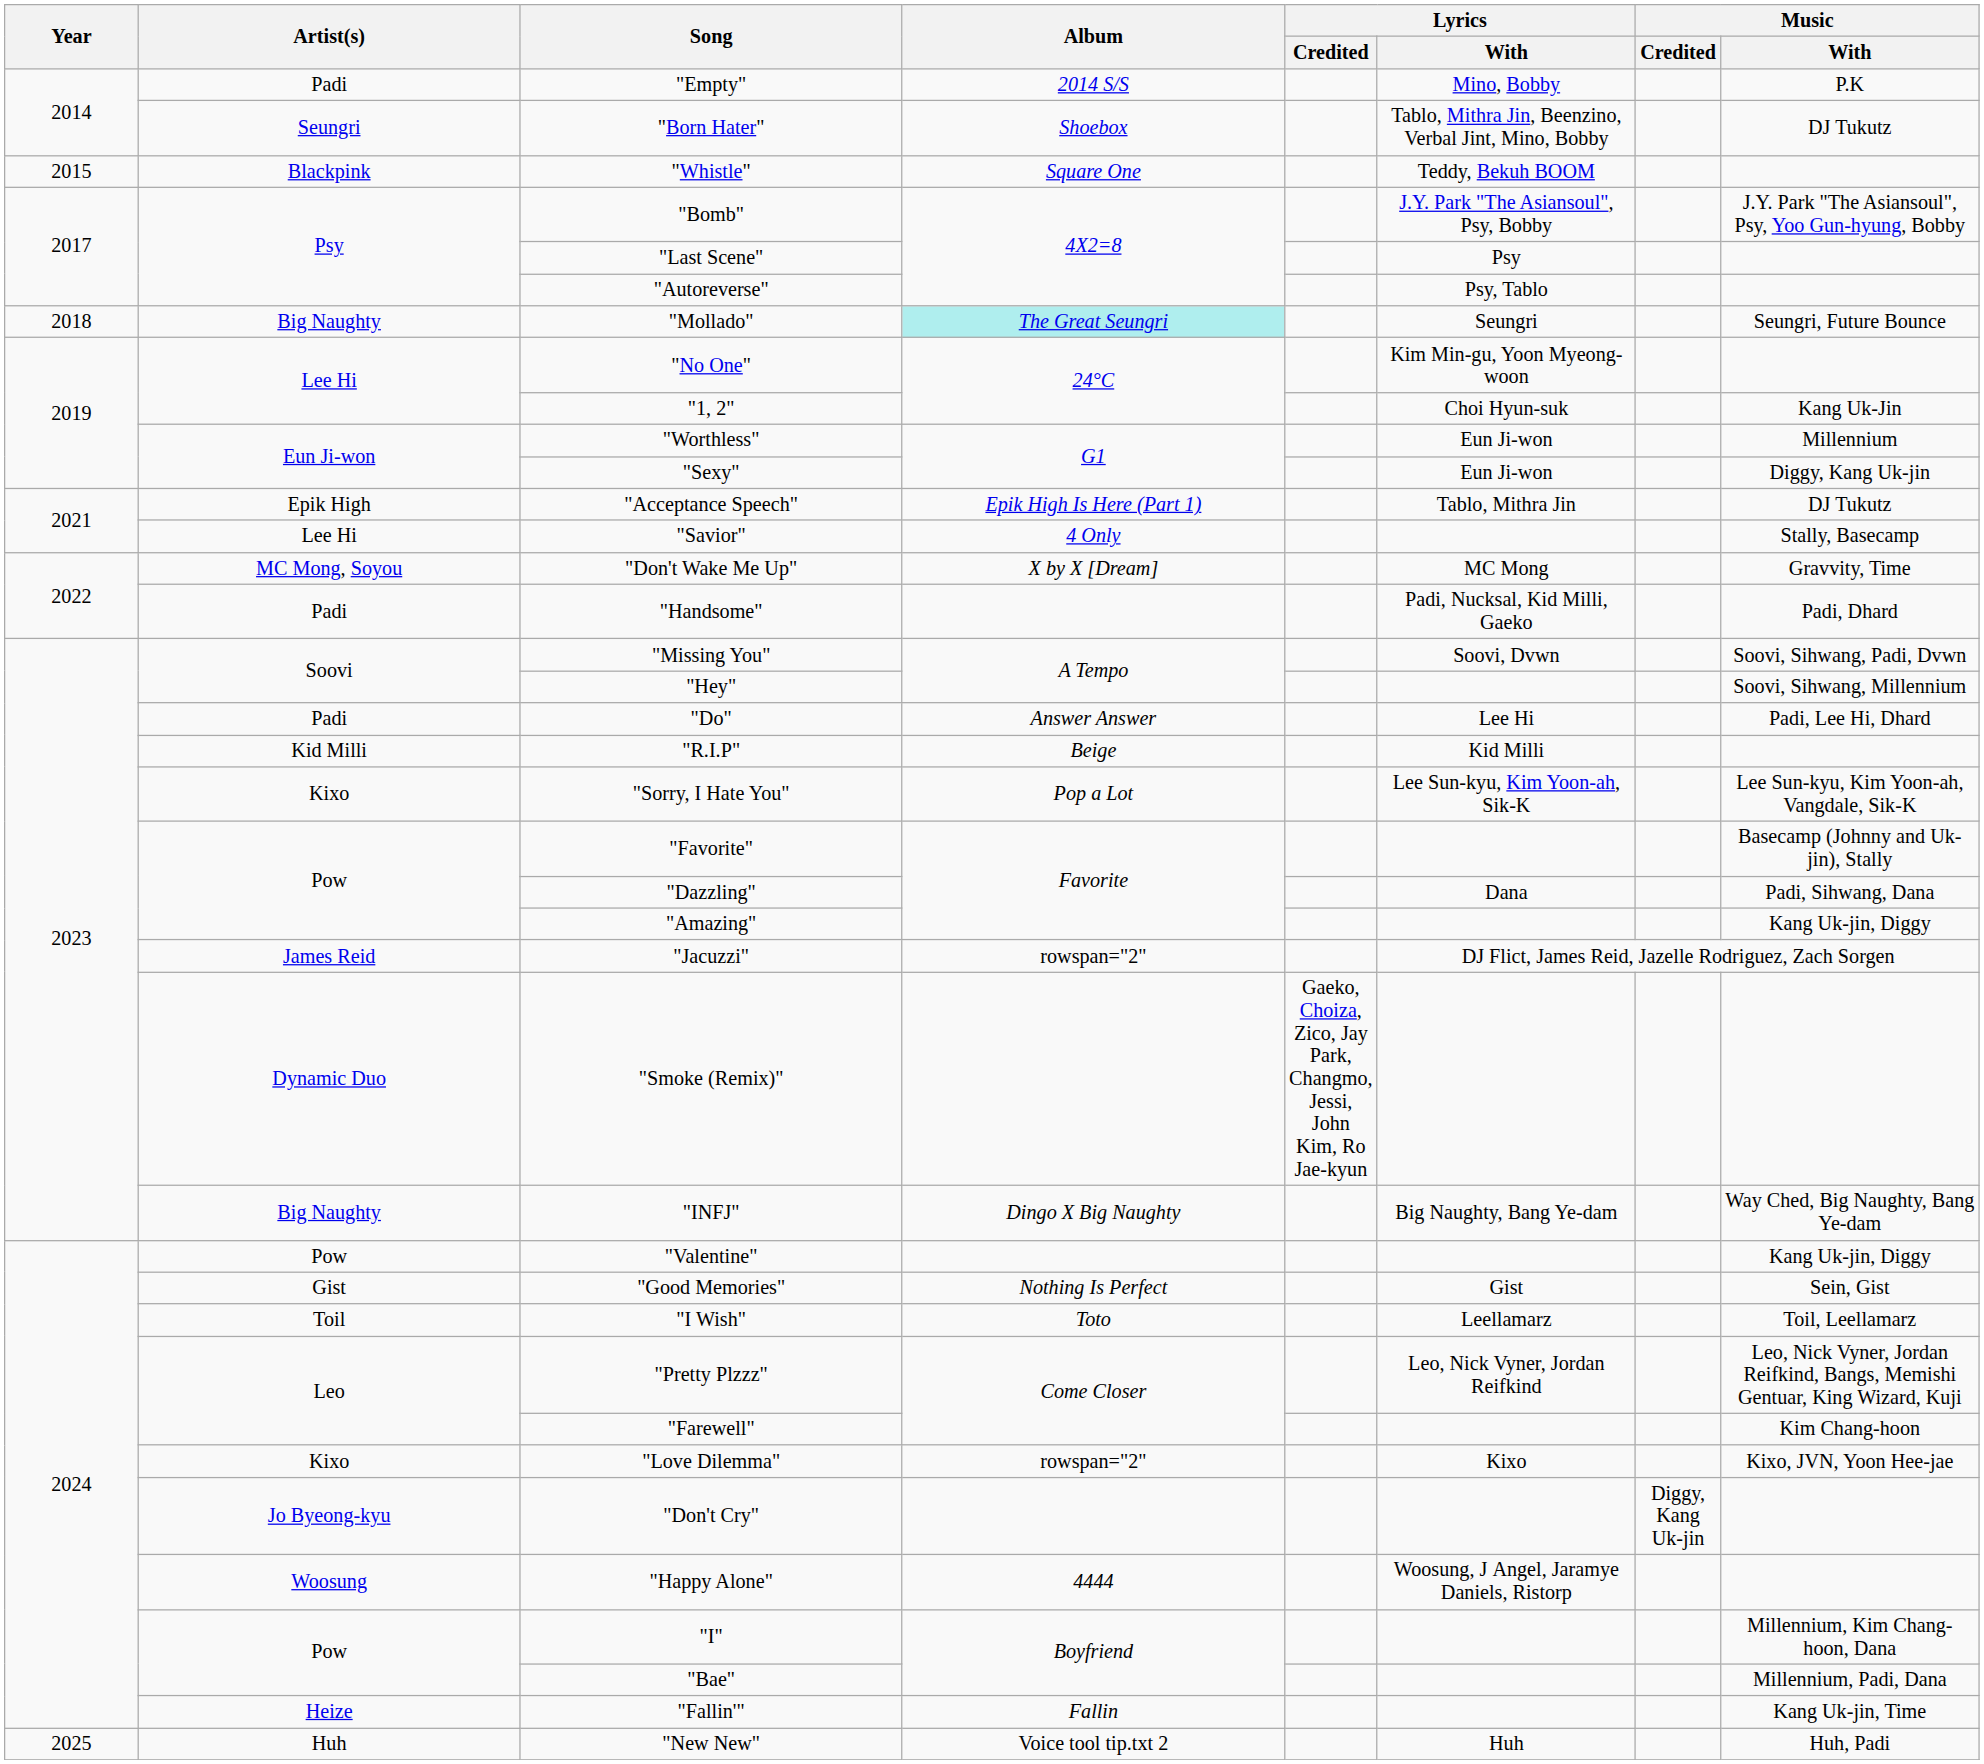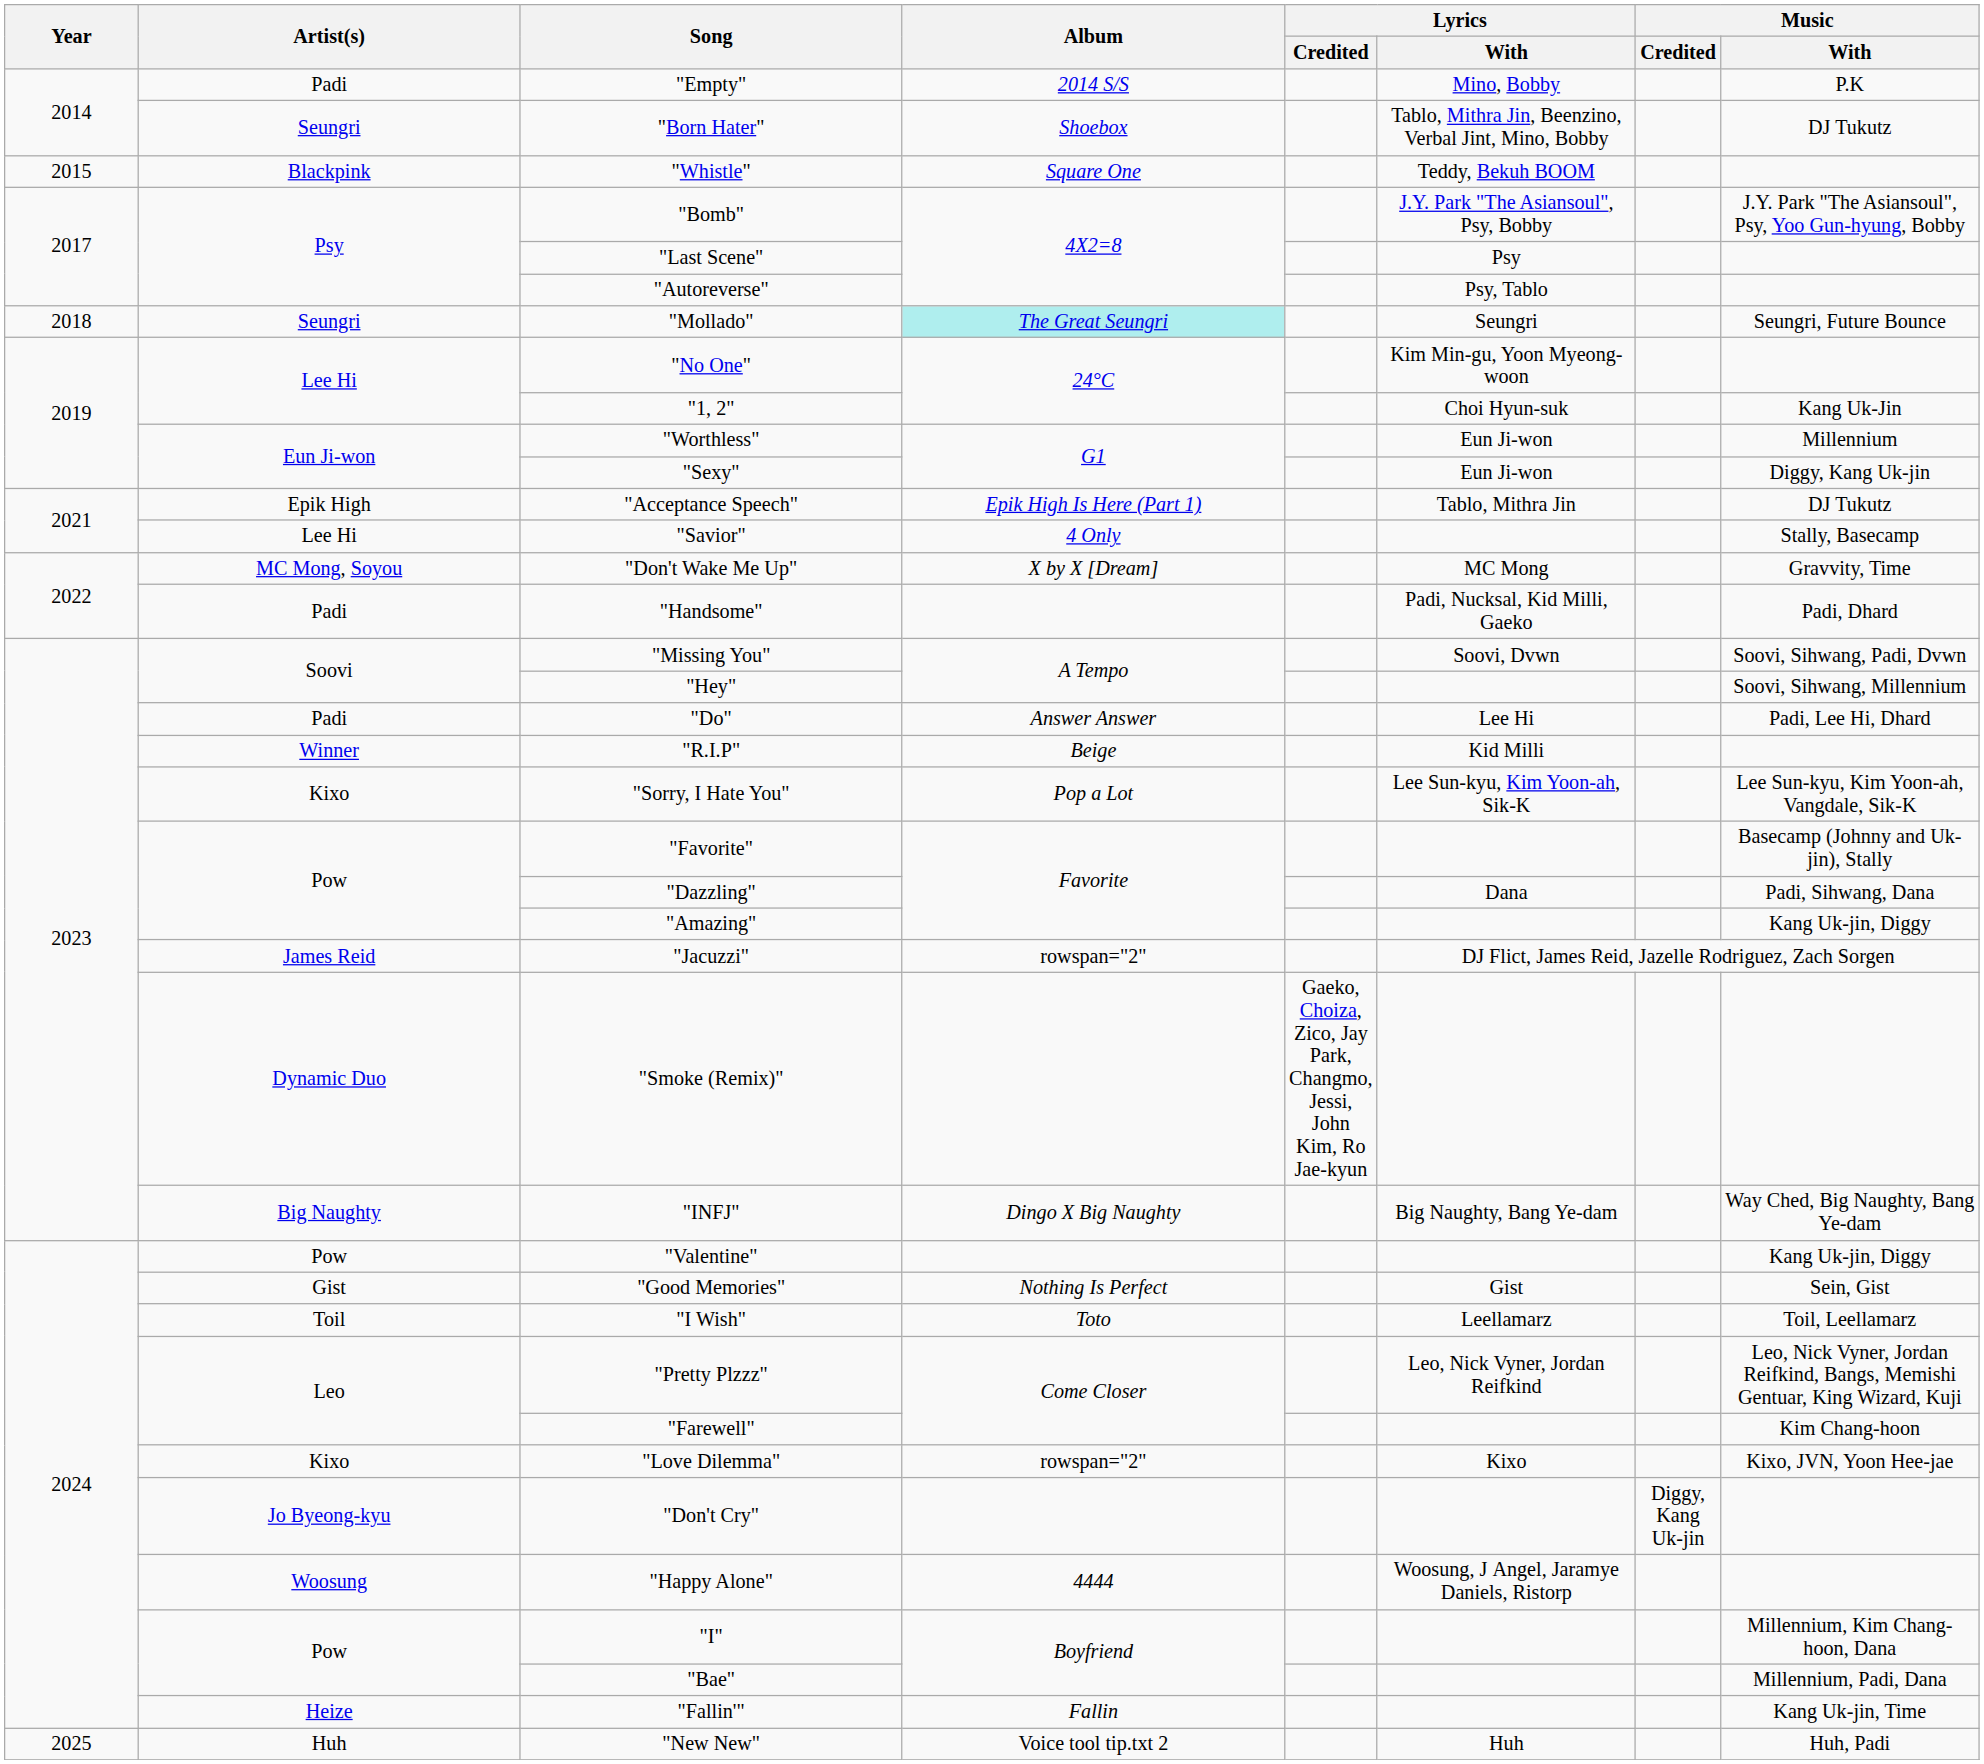(329, 321) Big Naughty -> (329, 321) Seungri
(329, 750) Kid Milli -> (329, 750) Winner
